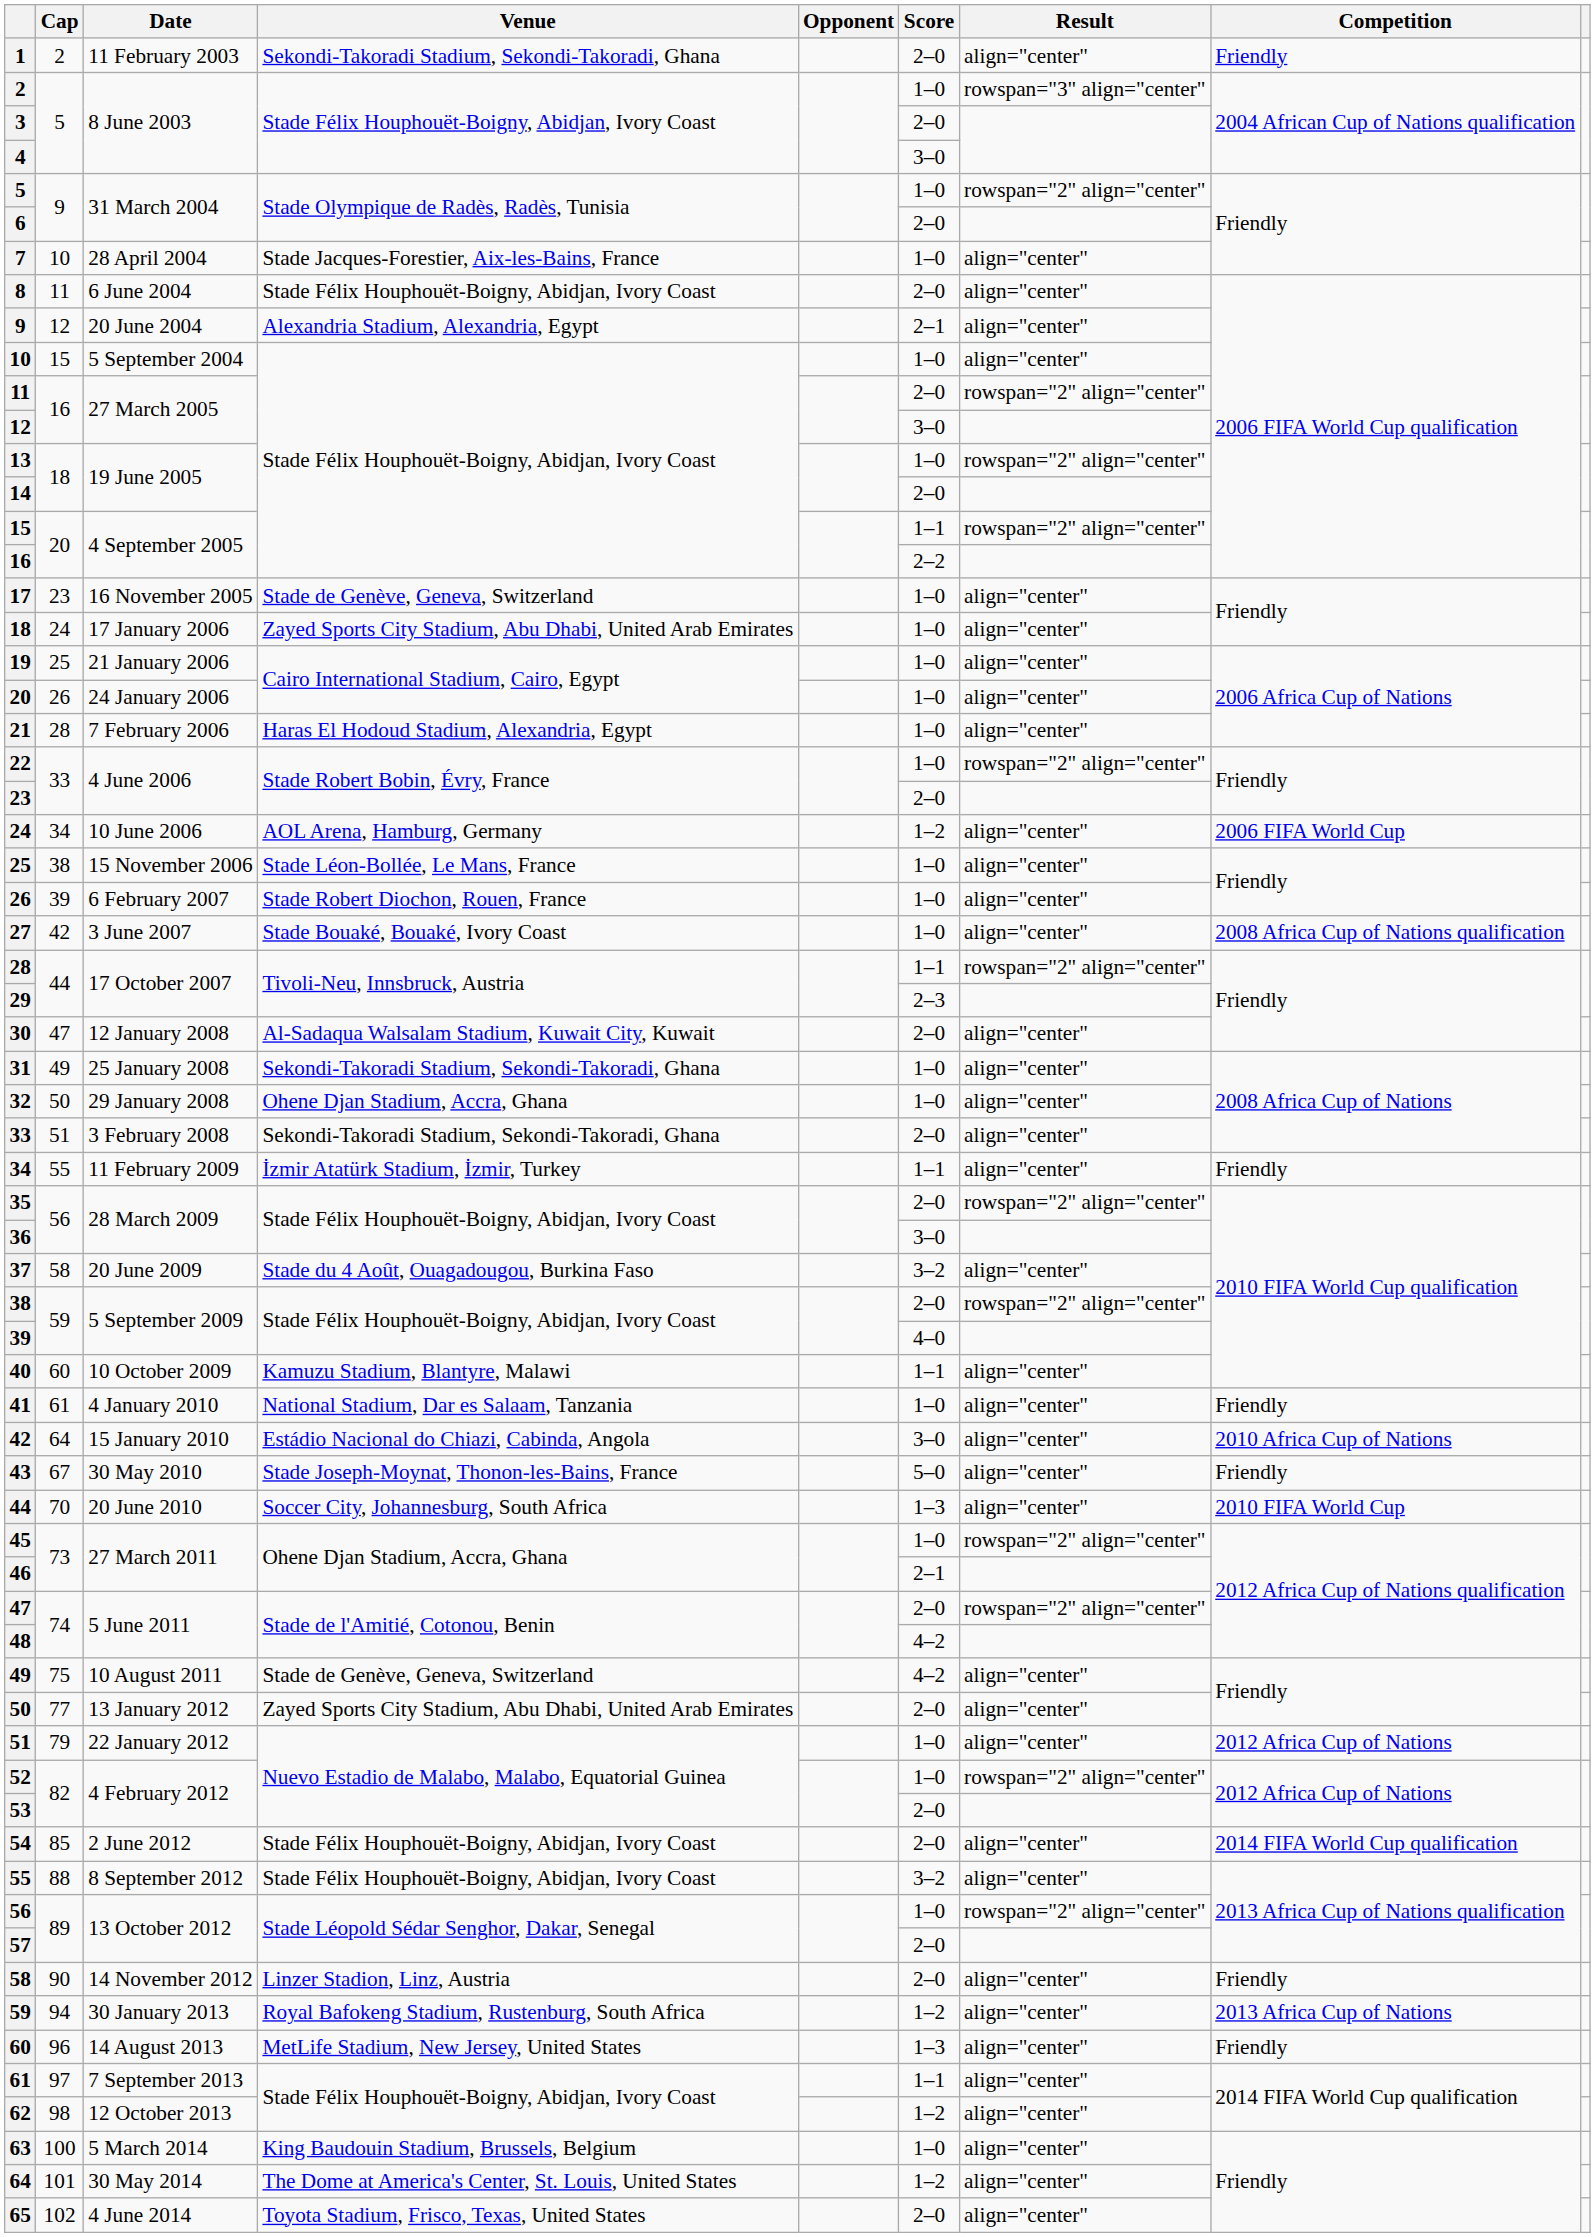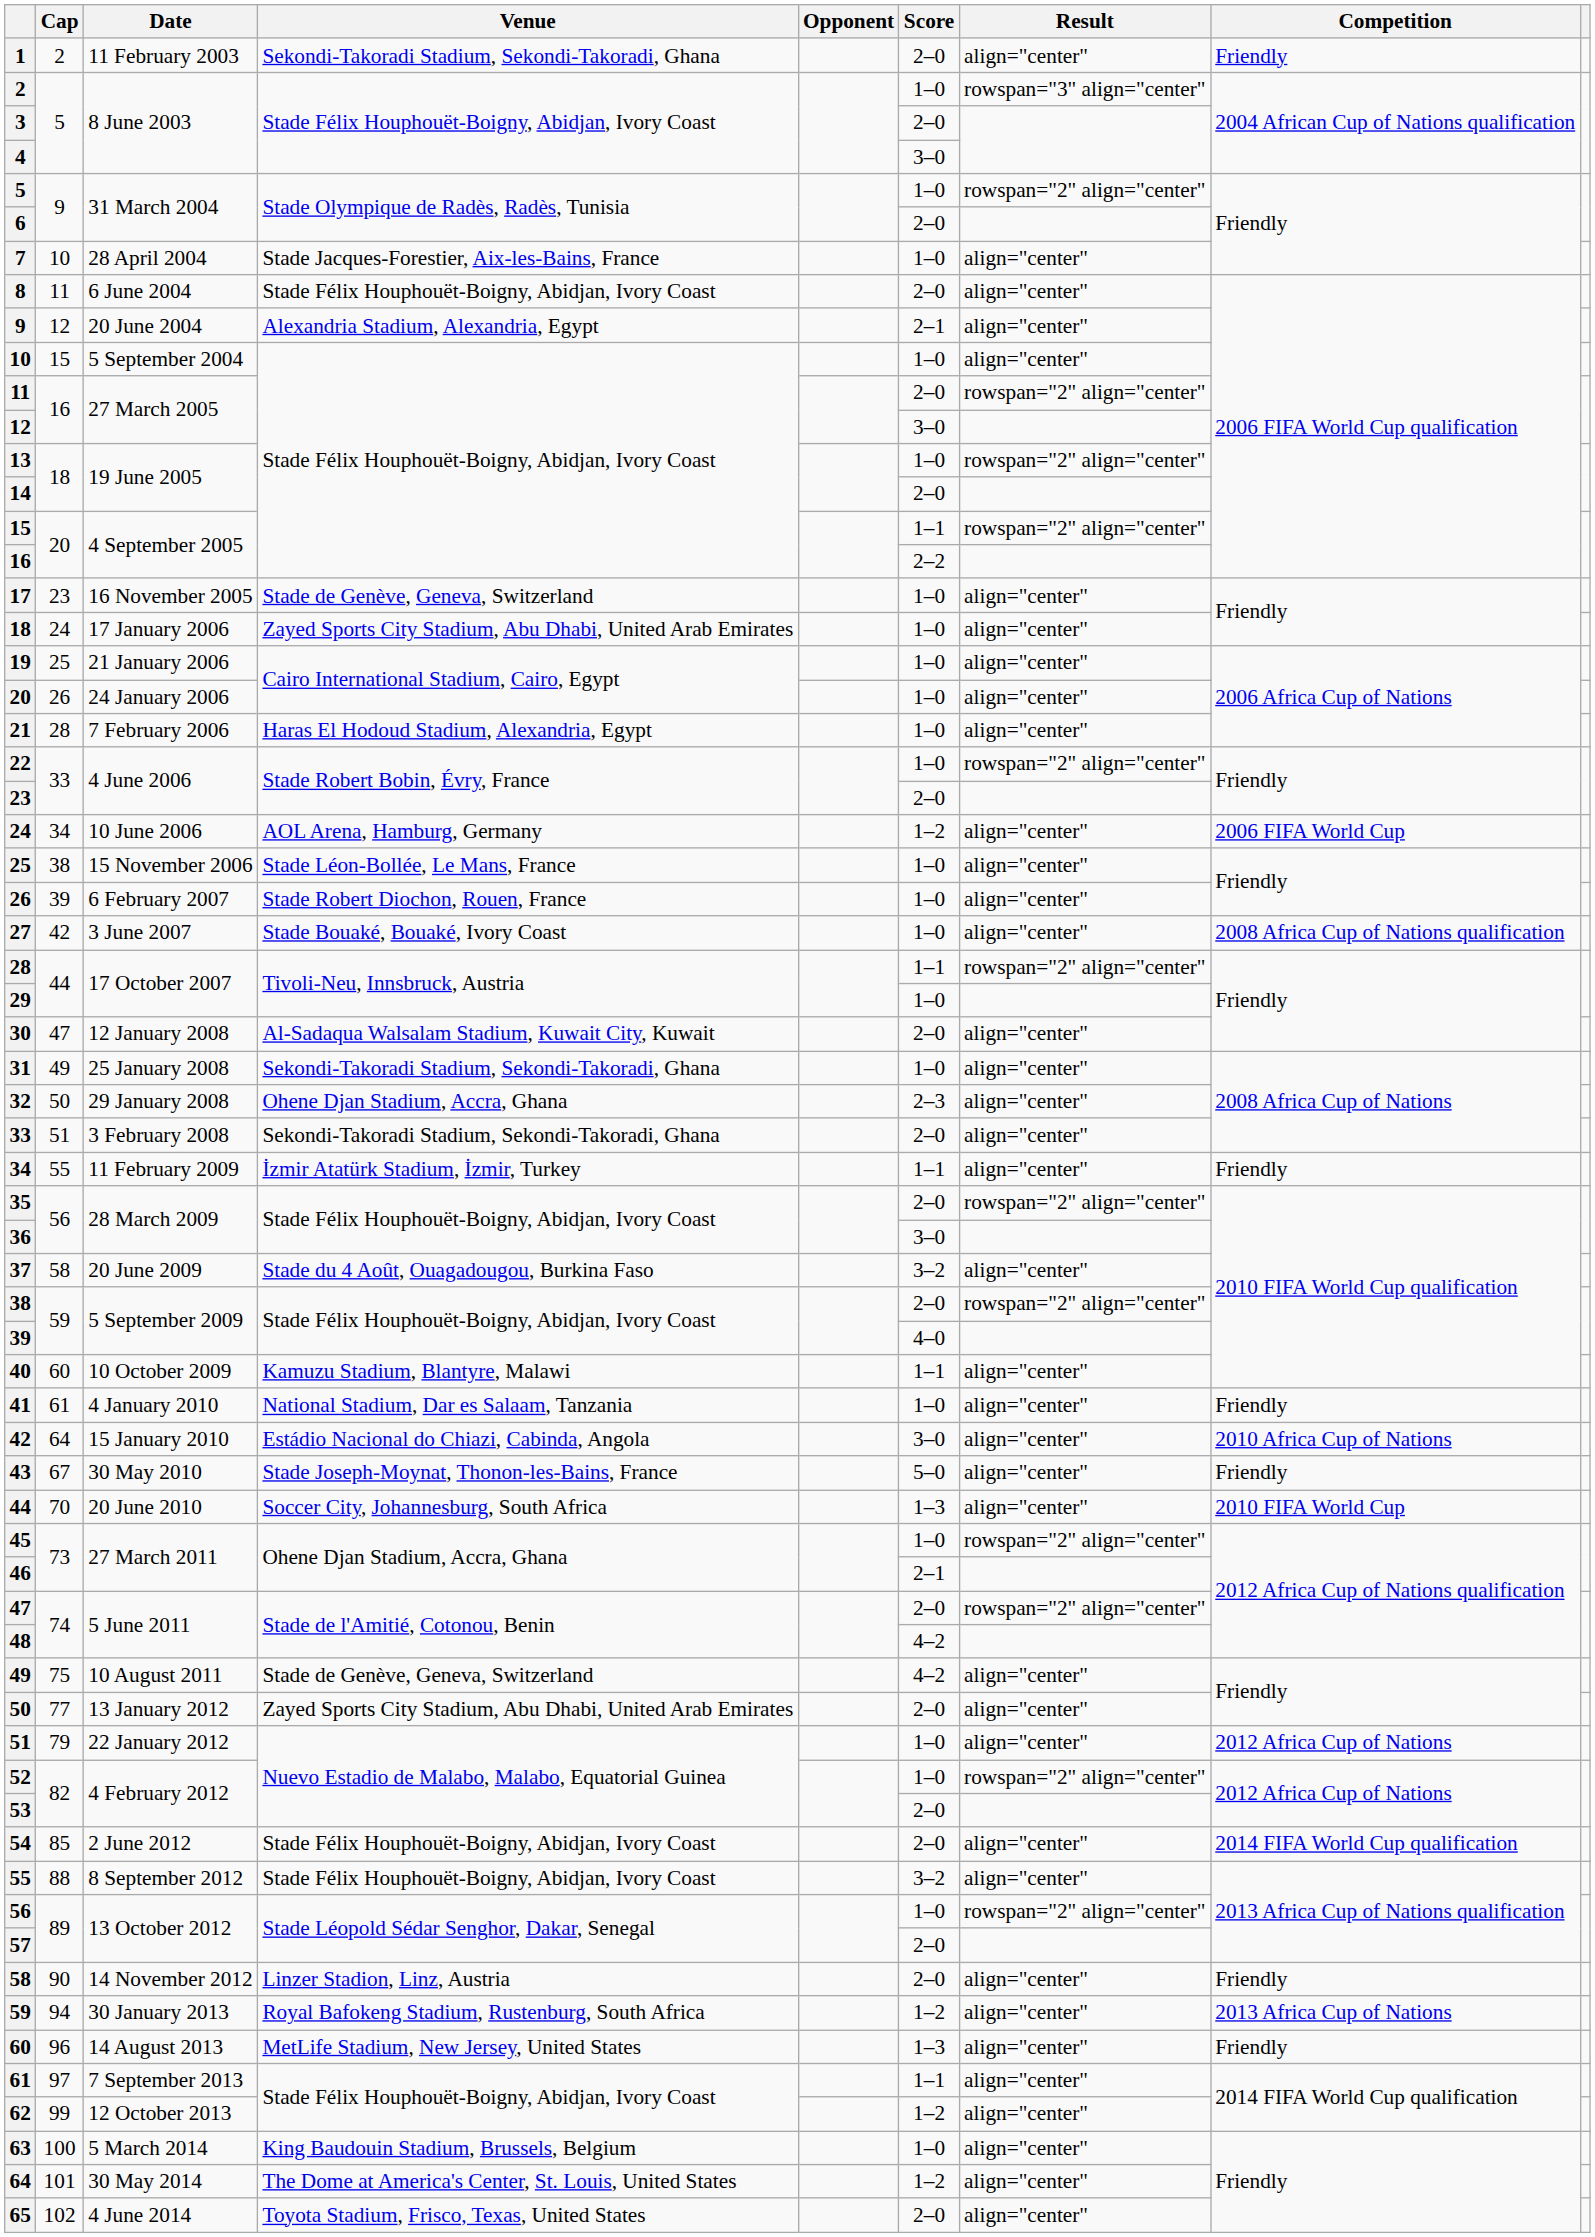(929, 1000) 2–3 -> (929, 1000) 1–0
(929, 1101) 1–0 -> (929, 1101) 2–3
(60, 2113) 98 -> (60, 2113) 99
